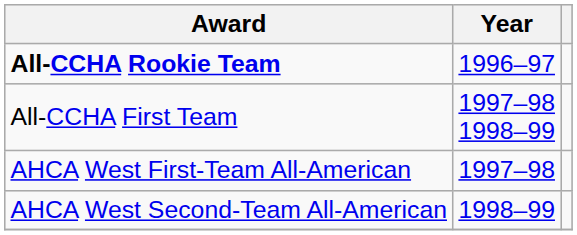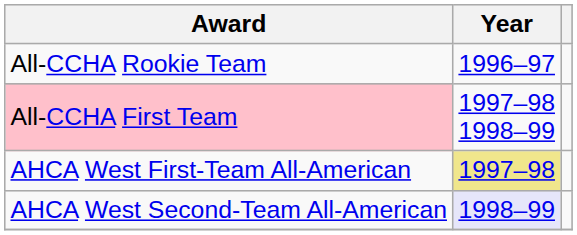(146, 63) bold -> (138, 63) normal
(124, 116) no background -> (124, 116) pink background
(507, 170) no background -> (507, 170) khaki background
(507, 209) no background -> (507, 209) lavender background
